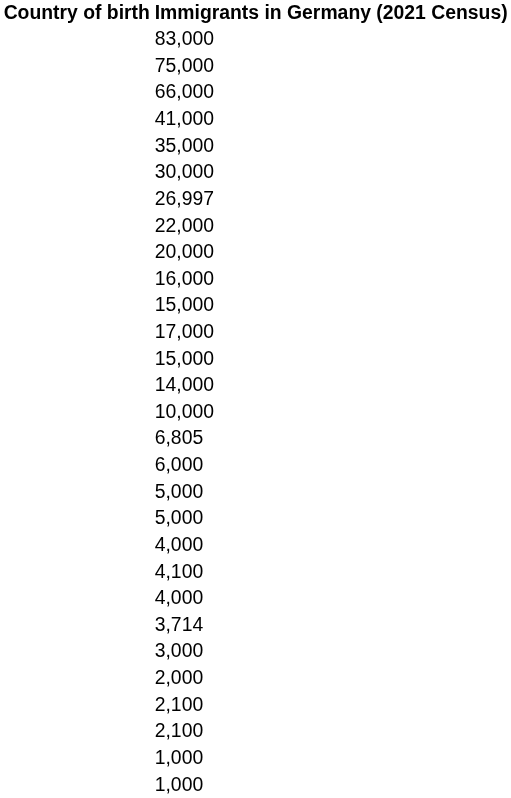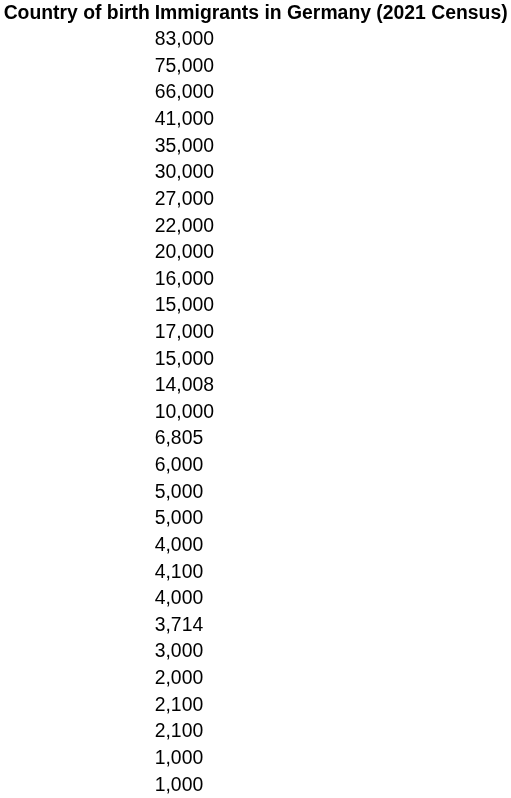(184, 198) 26,997 -> (184, 198) 27,000
(184, 385) 14,000 -> (184, 385) 14,008
